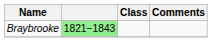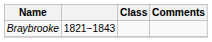(90, 28) lightgreen background -> (90, 28) no background
